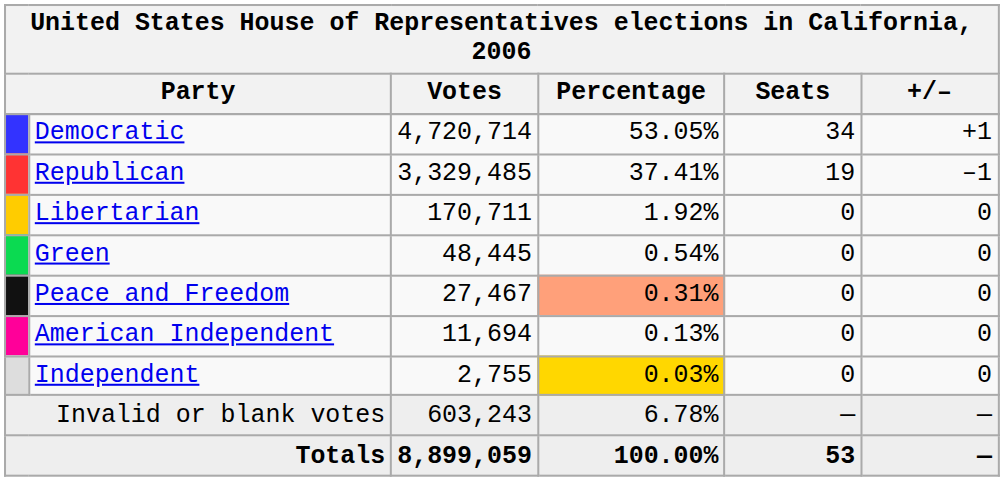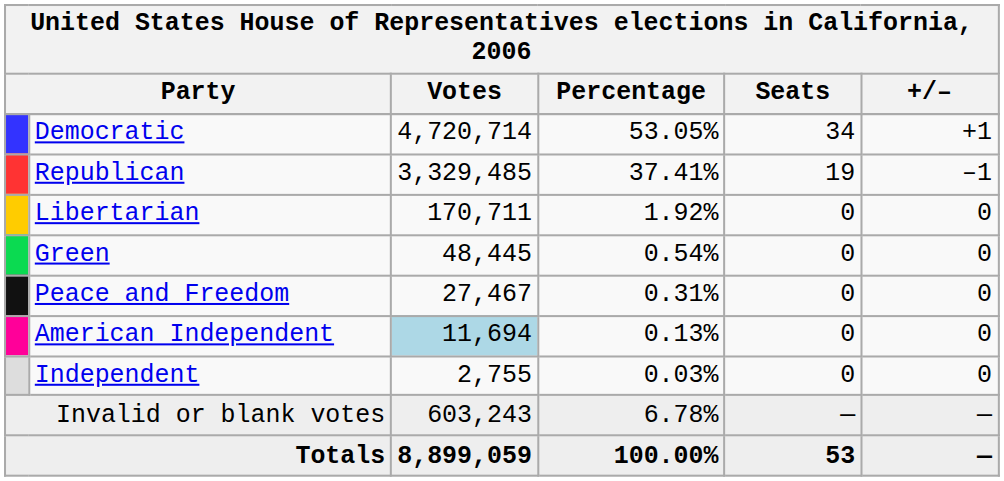(681, 295) lightsalmon background -> (681, 295) no background
(487, 336) no background -> (487, 336) lightblue background
(681, 376) gold background -> (681, 376) no background
